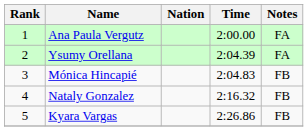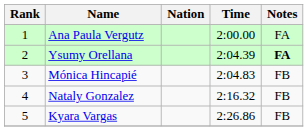(282, 55) normal -> (282, 55) bold
